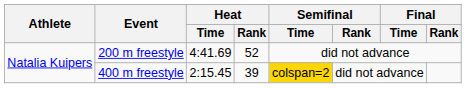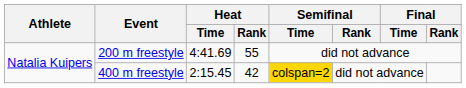(252, 53) 52 -> (252, 53) 55
(252, 73) 39 -> (252, 73) 42
